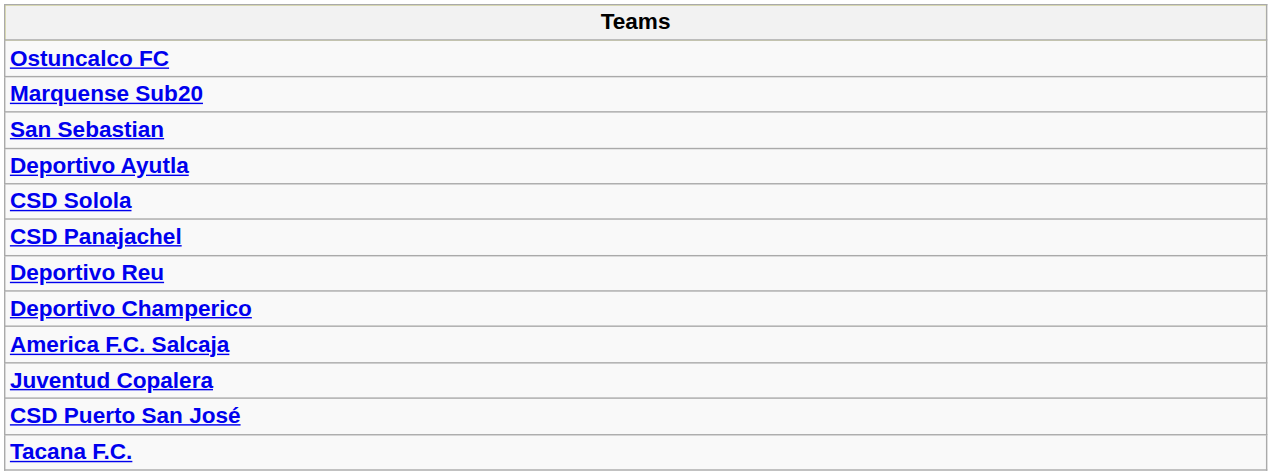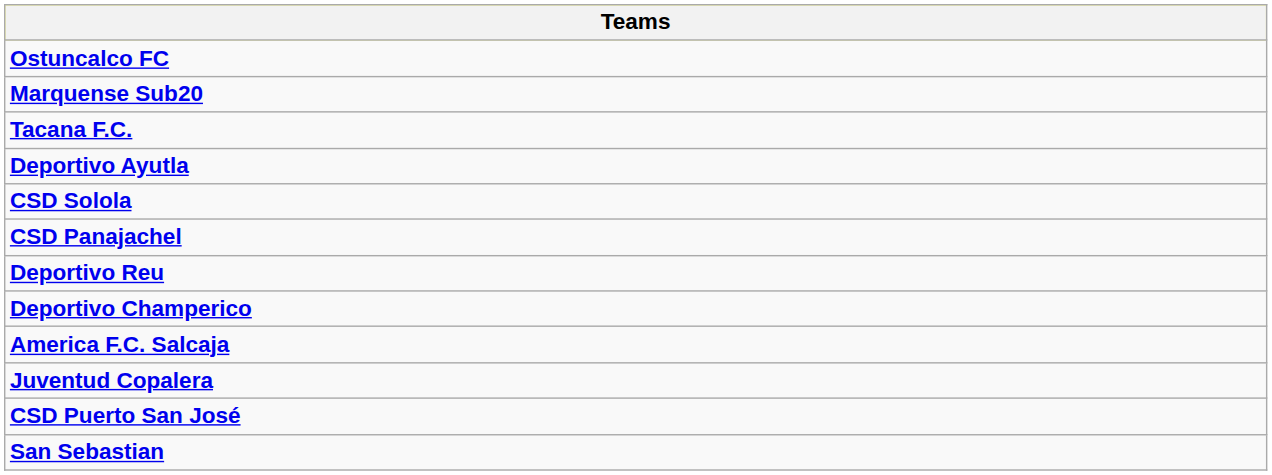(87, 129) San Sebastian -> (71, 129) Tacana F.C.
(71, 451) Tacana F.C. -> (87, 451) San Sebastian
